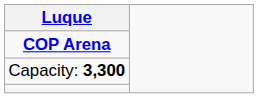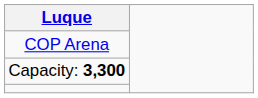(67, 44) bold -> (67, 44) normal
